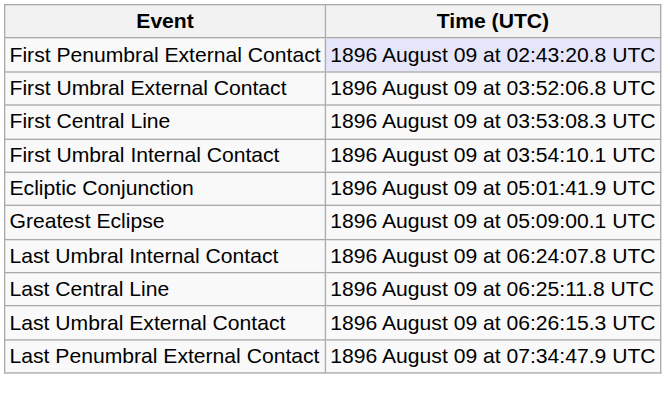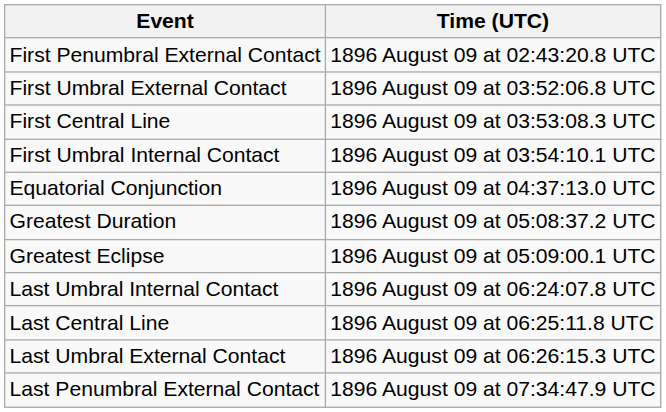(493, 54) lavender background -> (493, 54) no background
+ row: (116, 188)
- row: (102, 188)
+ row: (93, 222)
